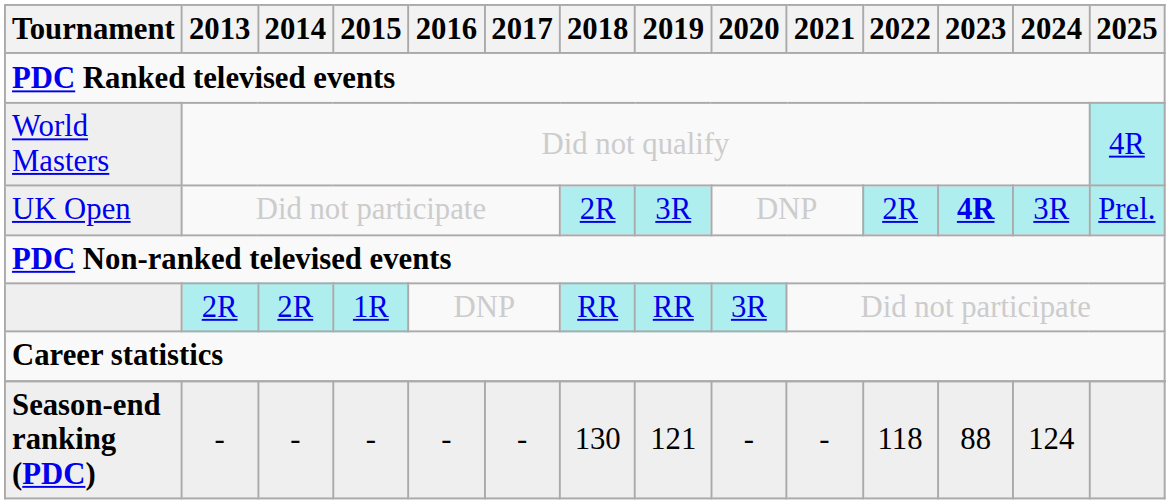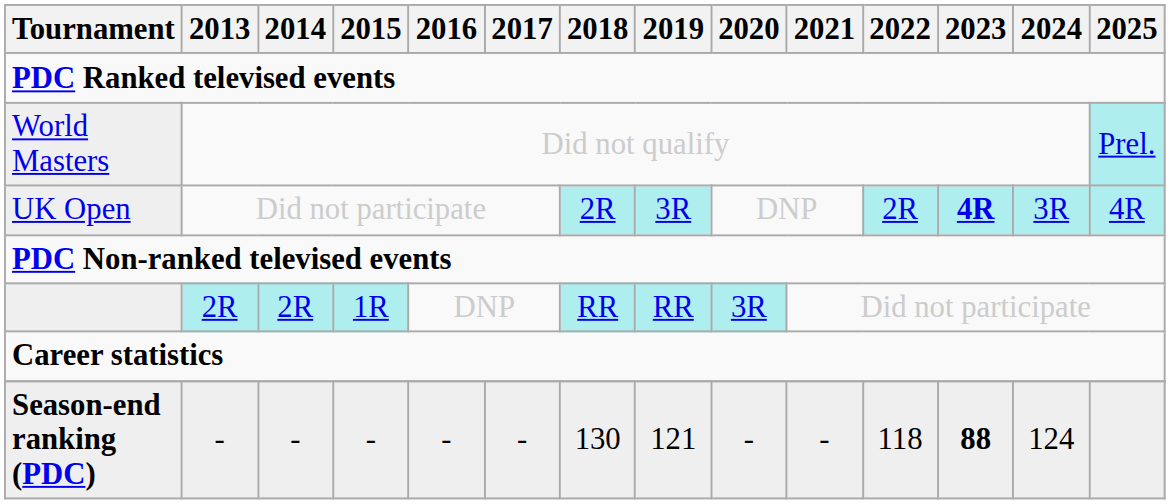(1127, 143) 4R -> (1127, 143) Prel.
(1127, 209) Prel. -> (1127, 209) 4R
(976, 439) normal -> (976, 439) bold
